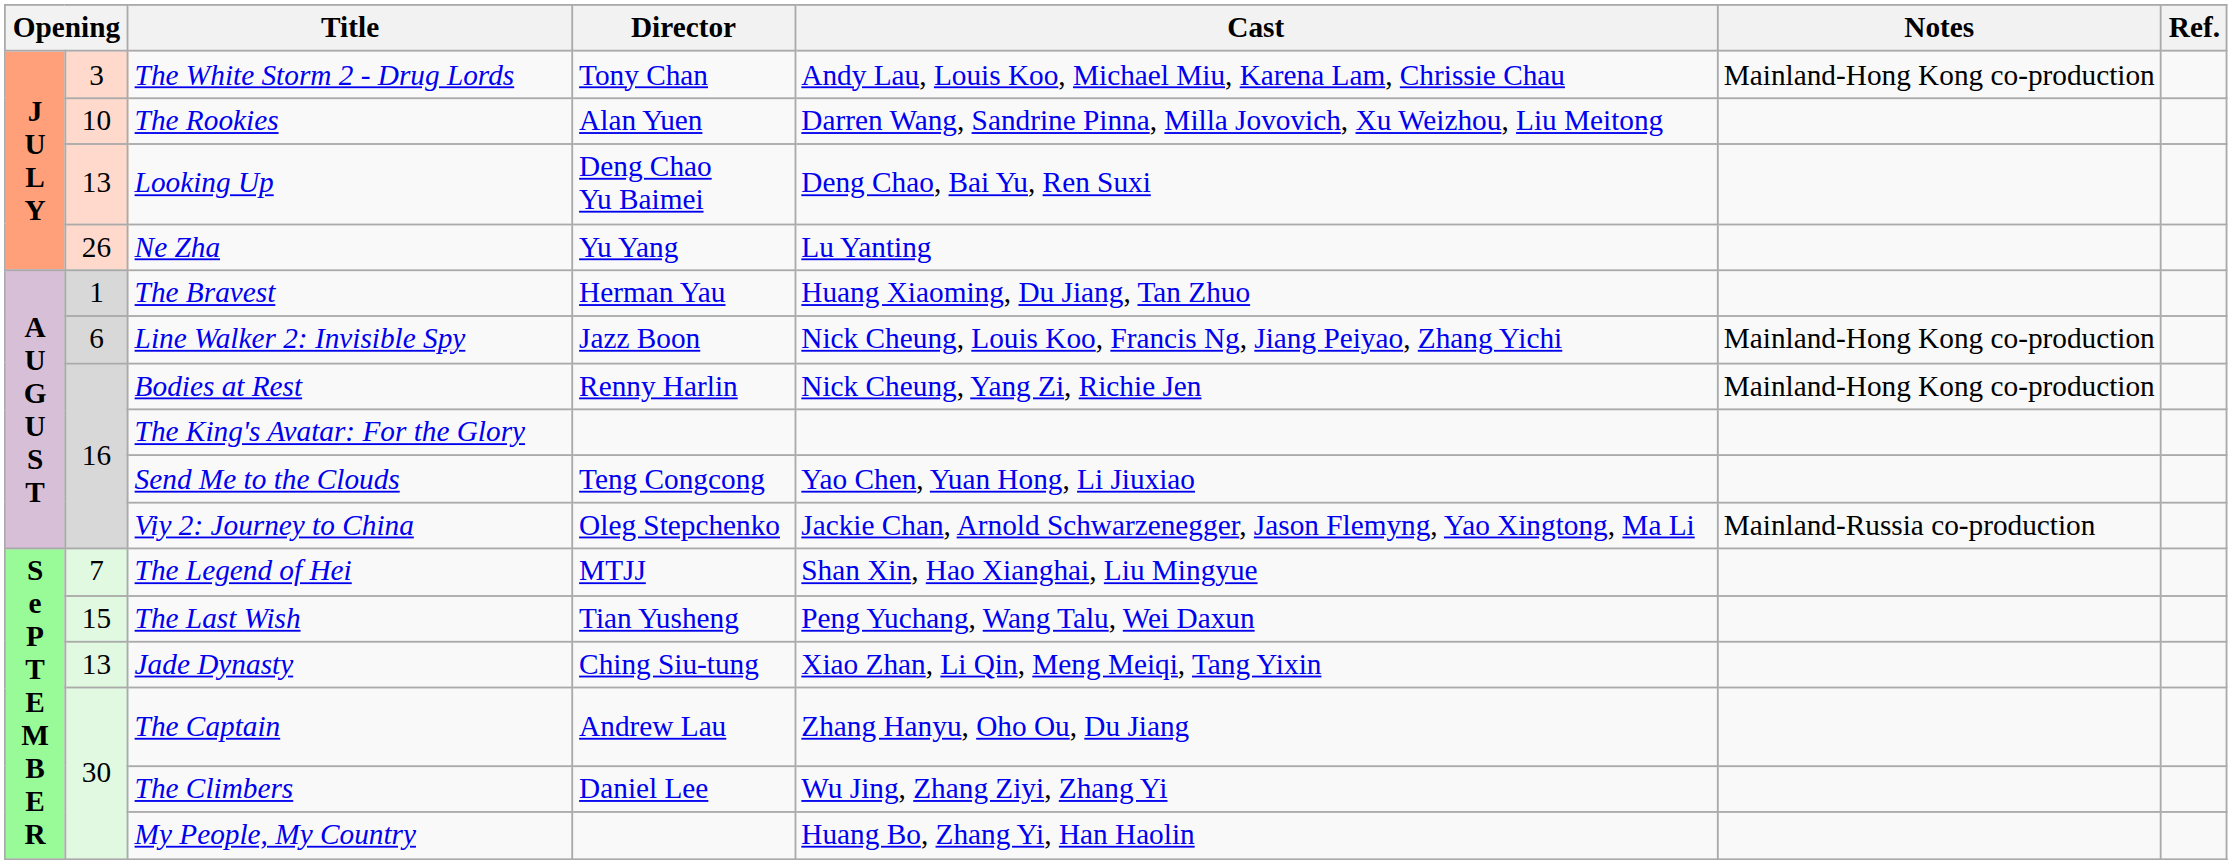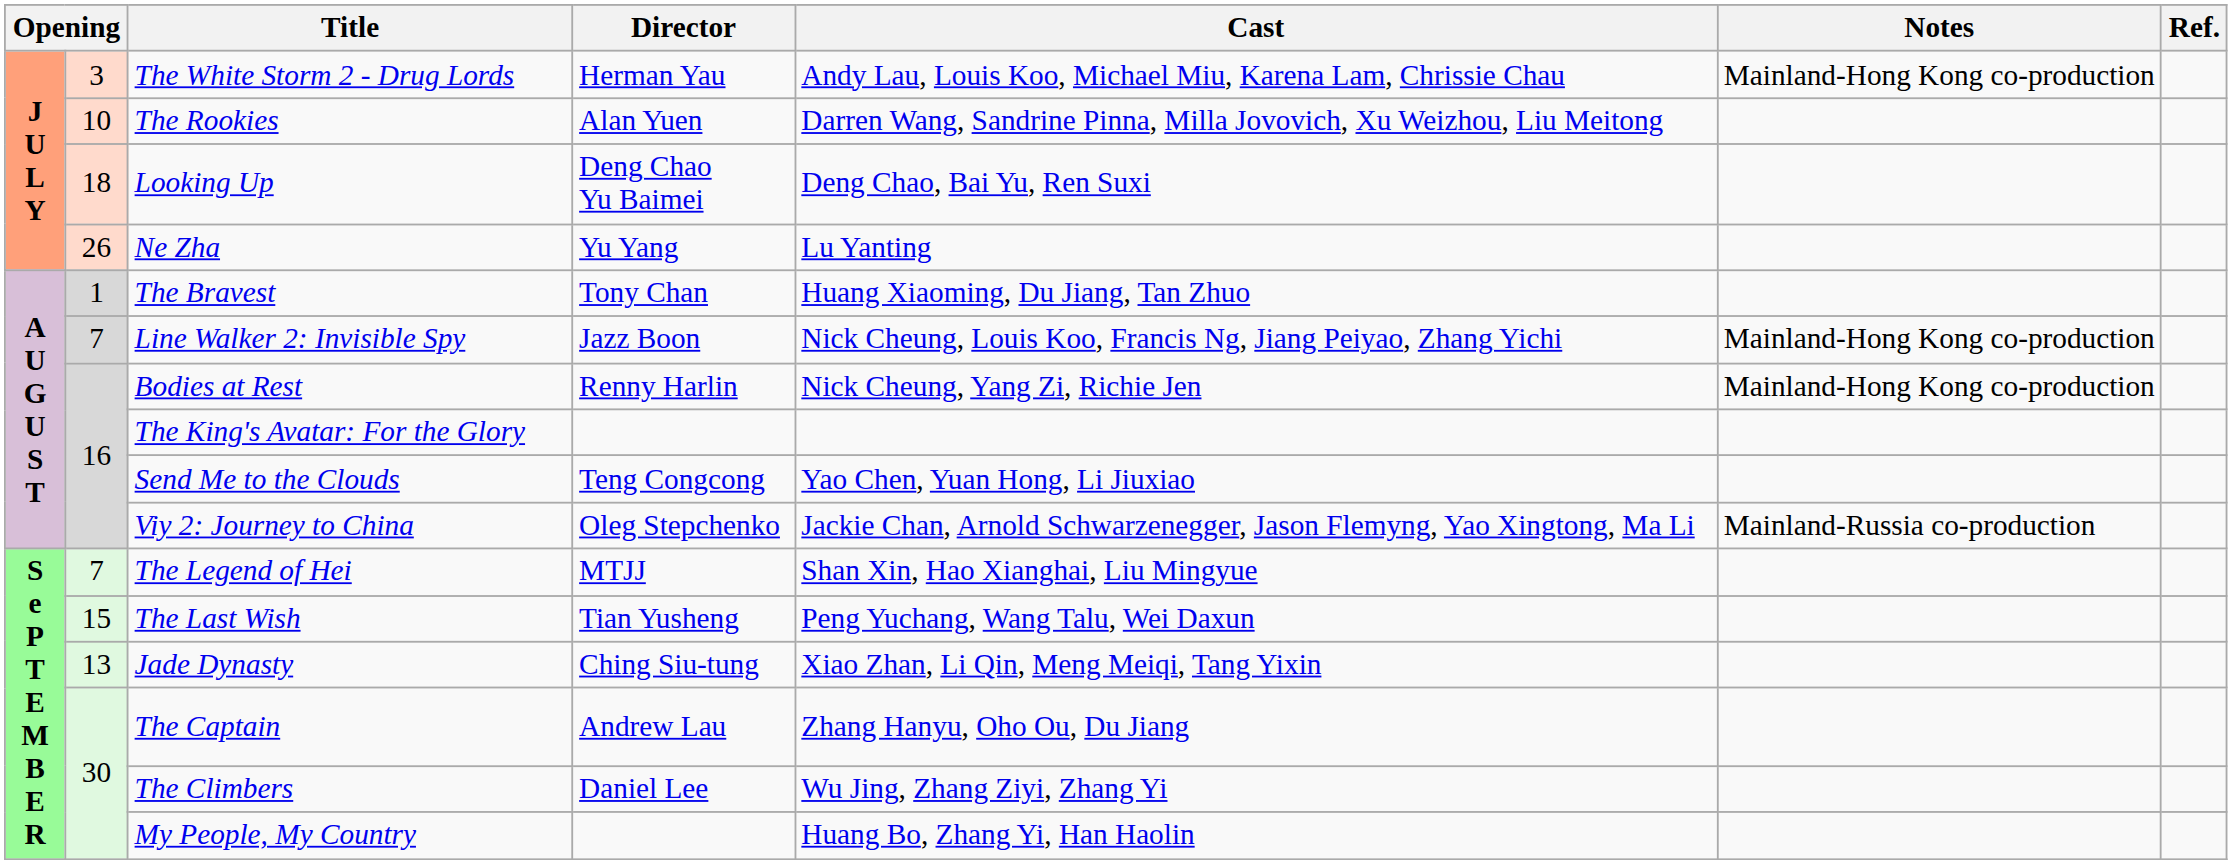(644, 74) Tony Chan -> (652, 74) Herman Yau
(97, 183) 13 -> (97, 183) 18
(652, 292) Herman Yau -> (644, 292) Tony Chan
(97, 339) 6 -> (97, 339) 7
